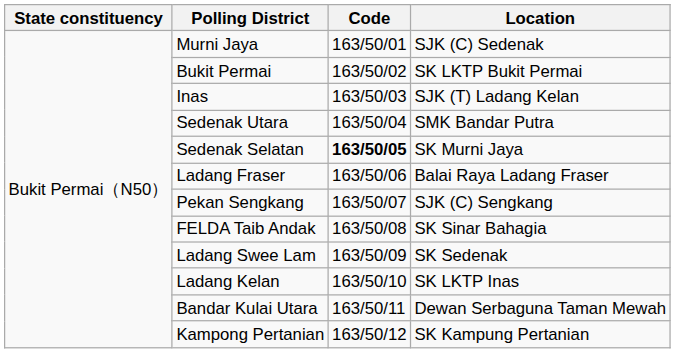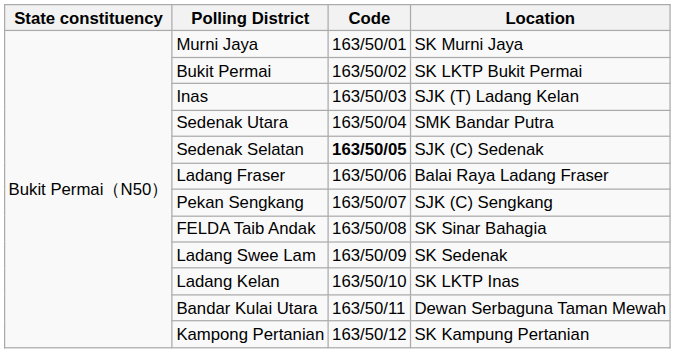(479, 44) SJK (C) Sedenak -> (469, 44) SK Murni Jaya
(469, 149) SK Murni Jaya -> (479, 149) SJK (C) Sedenak
